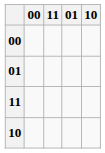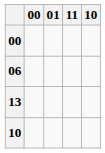columns swapped: (72, 15) <-> (53, 15)
(15, 71) 01 -> (15, 71) 06
(15, 102) 11 -> (15, 102) 13
